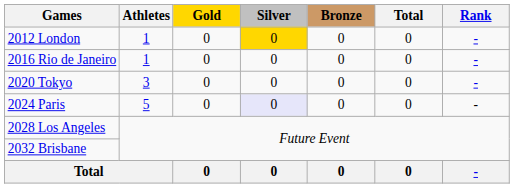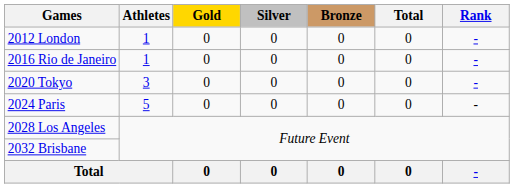(274, 38) gold background -> (274, 38) no background
(274, 105) lavender background -> (274, 105) no background
